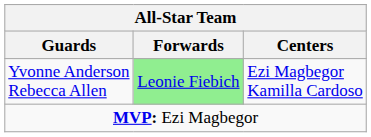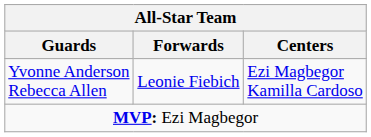(188, 81) lightgreen background -> (188, 81) no background
